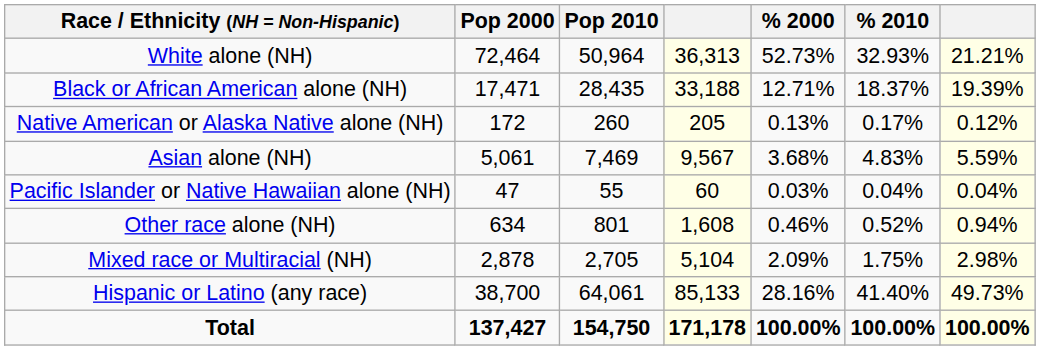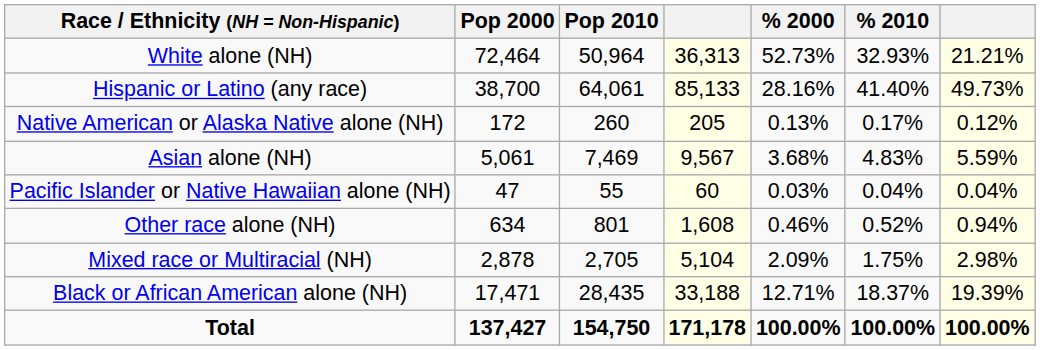rows swapped: (230, 89) <-> (230, 293)
